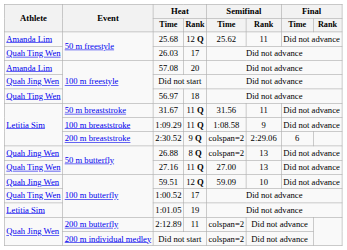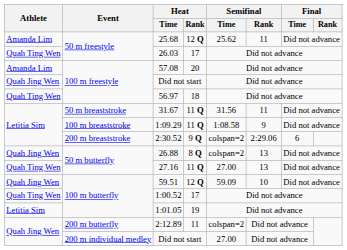(226, 239) colspan=2 -> (226, 239) 27.00
